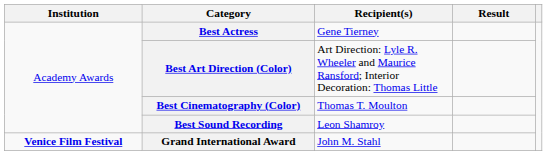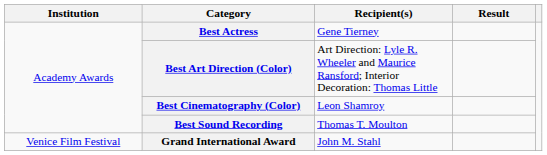(362, 105) Thomas T. Moulton -> (351, 105) Leon Shamroy
(351, 123) Leon Shamroy -> (362, 123) Thomas T. Moulton
(73, 141) bold -> (73, 141) normal
